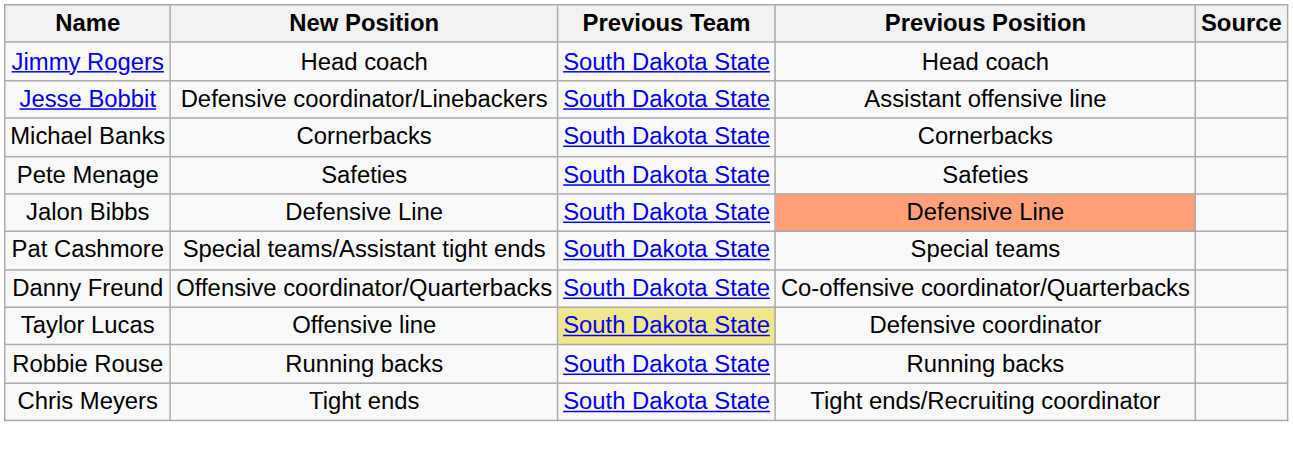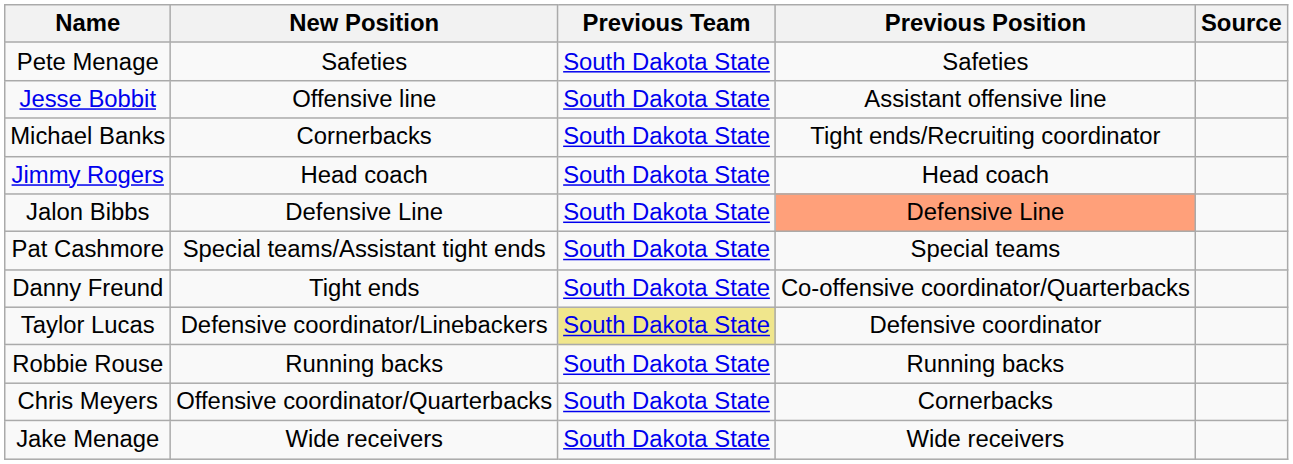rows swapped: (88, 61) <-> (88, 174)
(364, 99) Defensive coordinator/Linebackers -> (364, 99) Offensive line
(985, 136) Cornerbacks -> (985, 136) Tight ends/Recruiting coordinator
(364, 288) Offensive coordinator/Quarterbacks -> (364, 288) Tight ends
(364, 325) Offensive line -> (364, 325) Defensive coordinator/Linebackers
(364, 401) Tight ends -> (364, 401) Offensive coordinator/Quarterbacks
(985, 401) Tight ends/Recruiting coordinator -> (985, 401) Cornerbacks
+ row: (88, 439)
